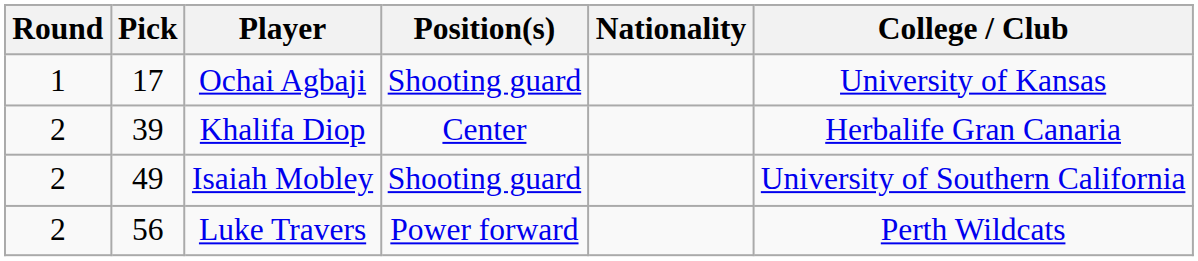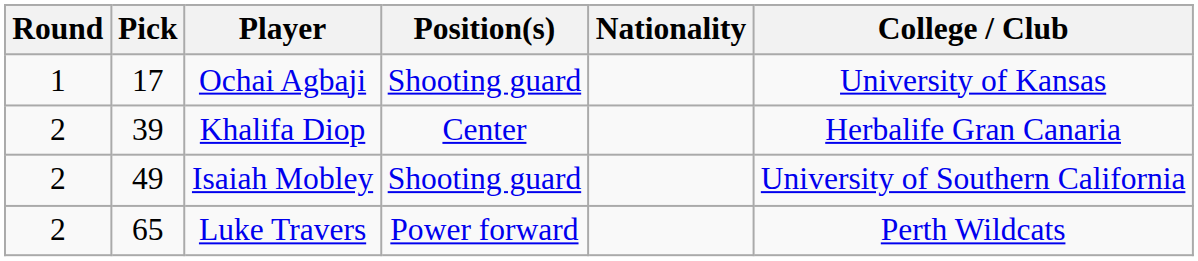(148, 229) 56 -> (148, 229) 65
